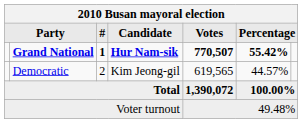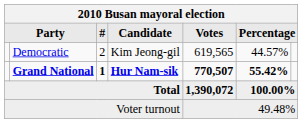rows swapped: (53, 52) <-> (41, 71)
